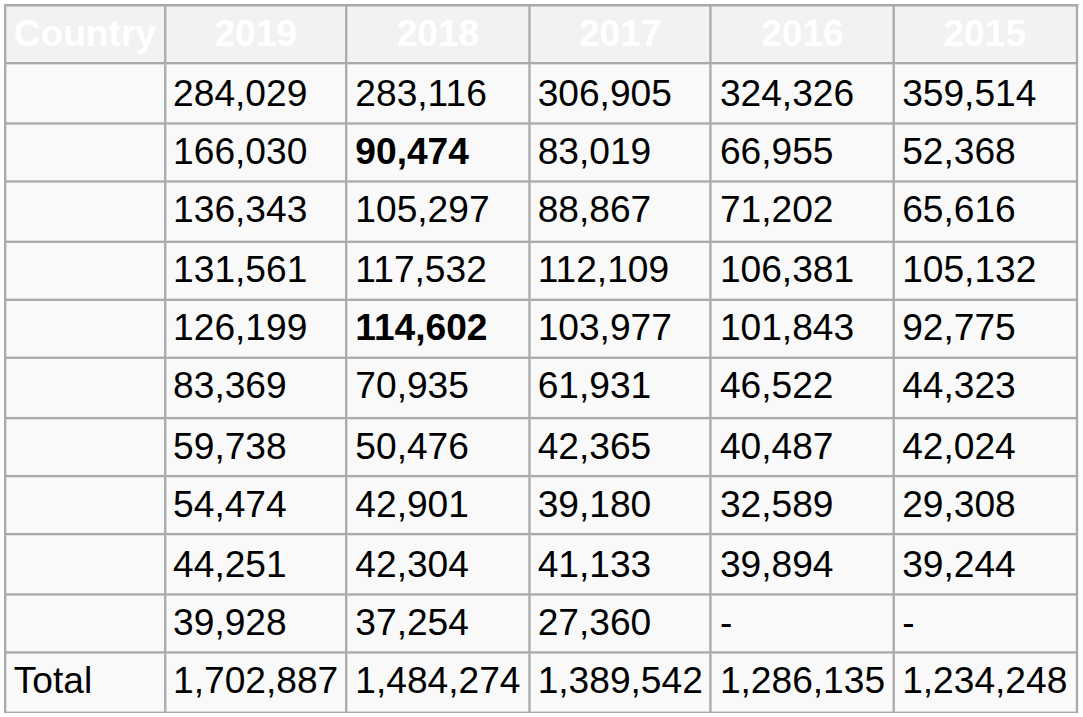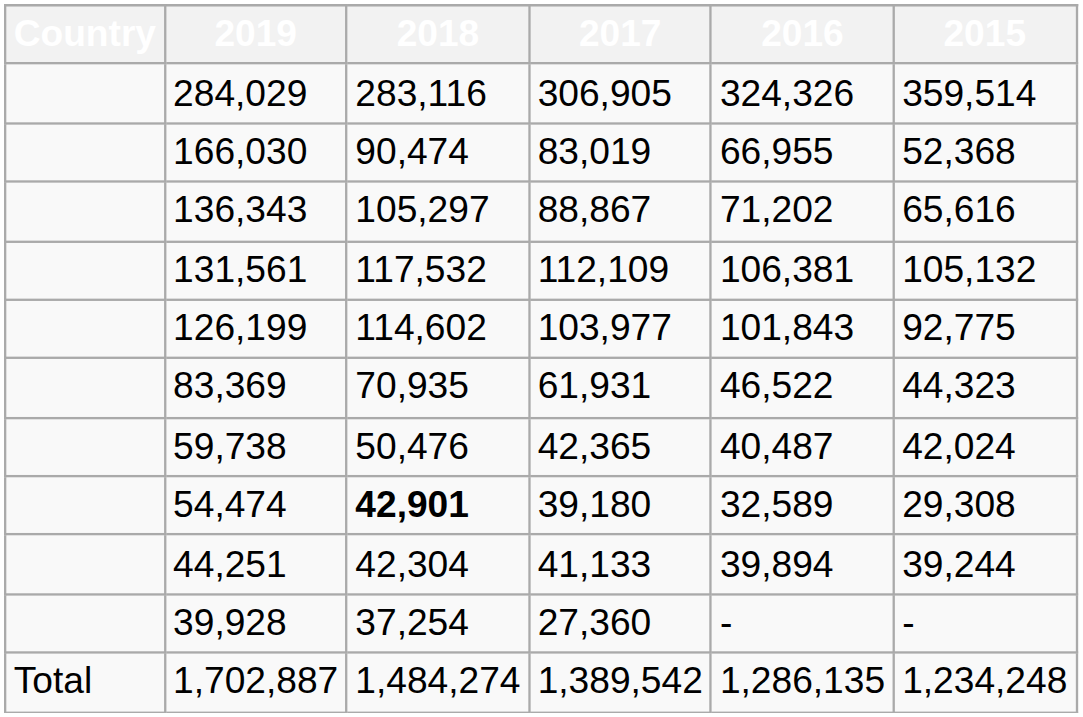(412, 151) bold -> (412, 151) normal
(421, 328) bold -> (421, 328) normal
(412, 504) normal -> (412, 504) bold
